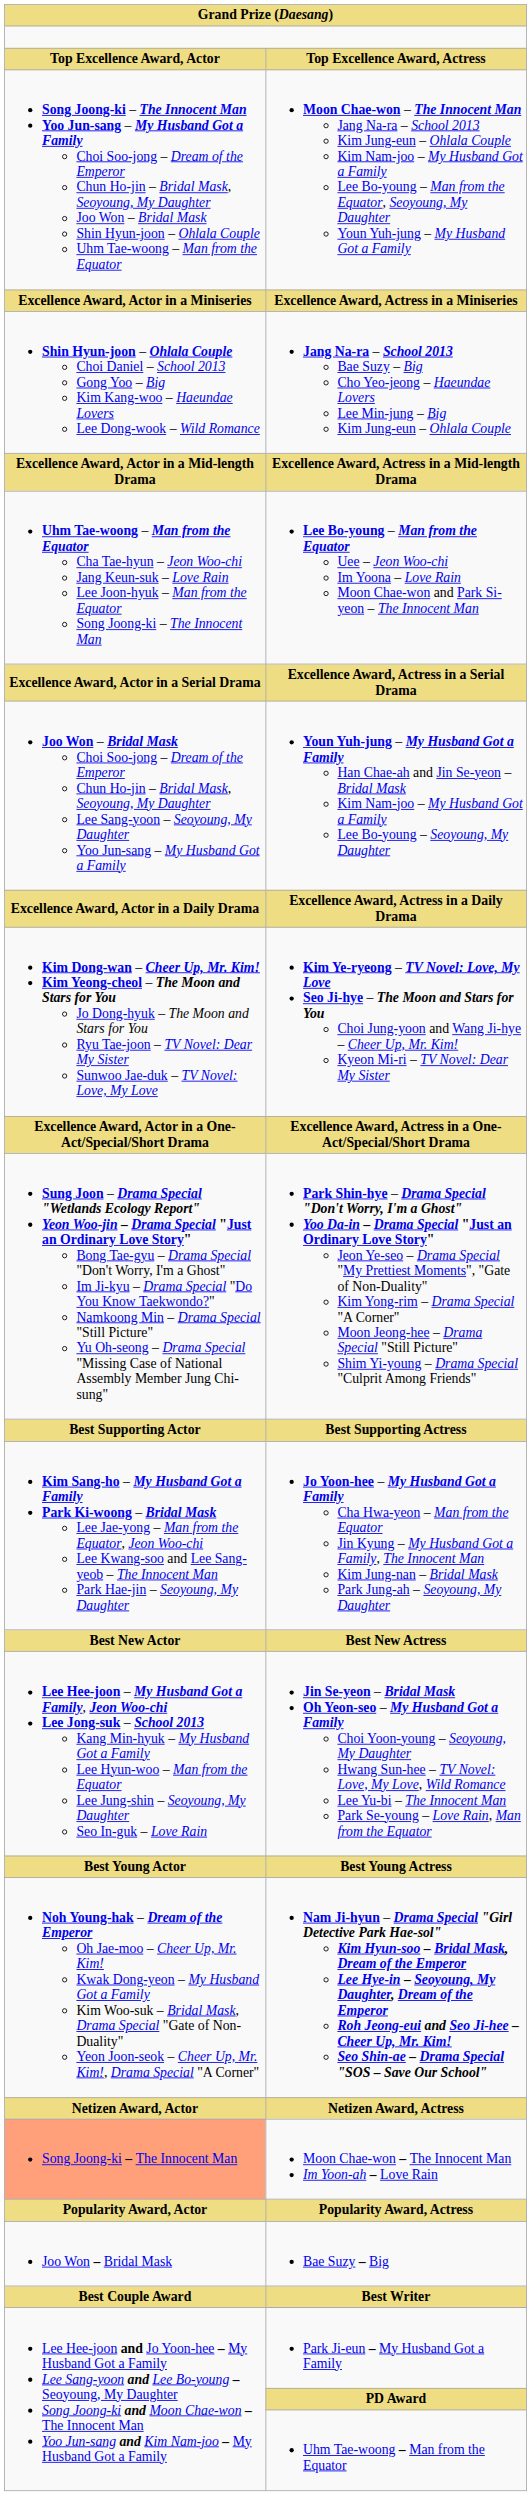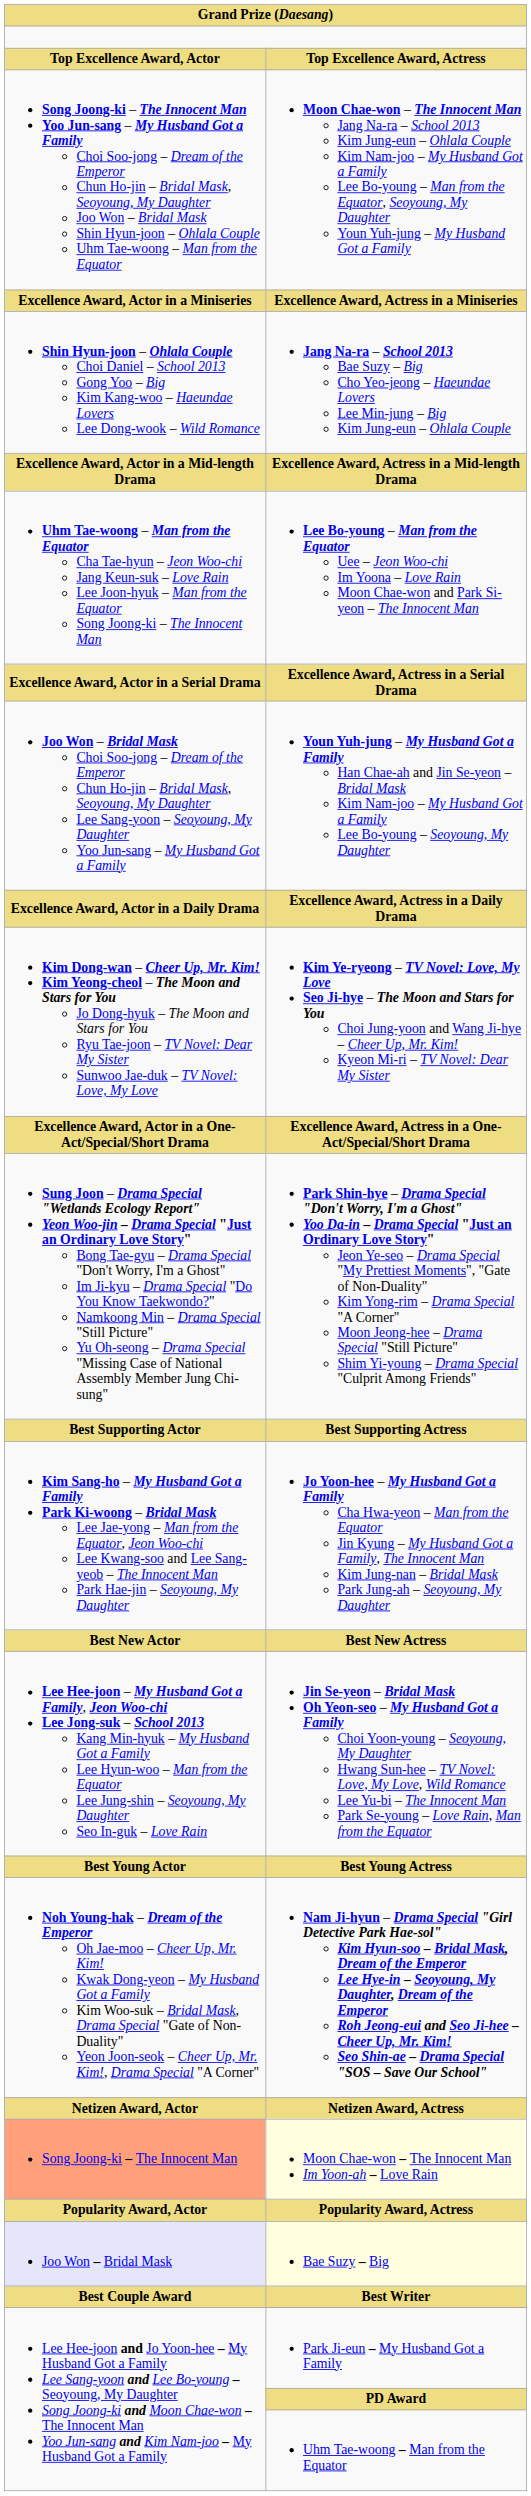(396, 2167) no background -> (396, 2167) lightyellow background
(135, 2261) no background -> (135, 2261) lavender background
(396, 2261) no background -> (396, 2261) lightyellow background
